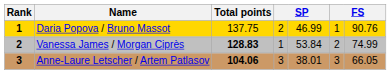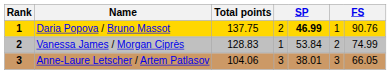(309, 28) normal -> (309, 28) bold
(243, 45) bold -> (243, 45) normal
(243, 61) bold -> (243, 61) normal
